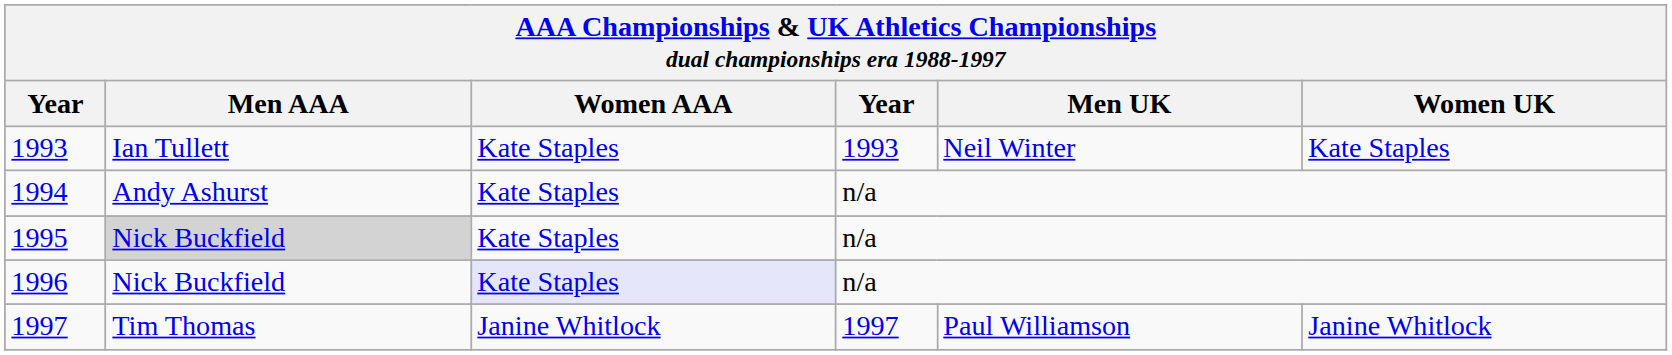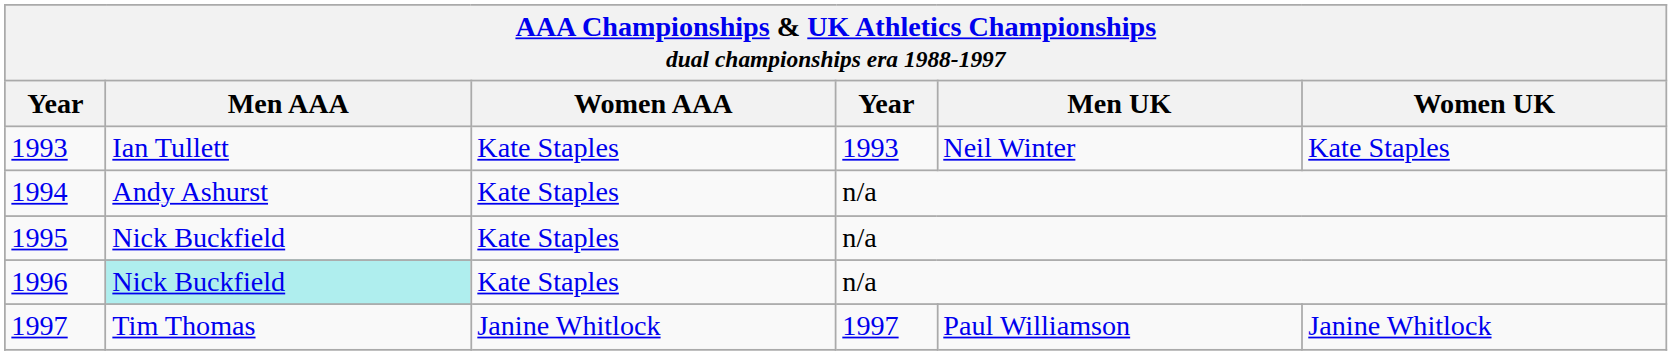(199, 237) lightgrey background -> (199, 237) no background
(199, 281) no background -> (199, 281) paleturquoise background
(548, 281) lavender background -> (548, 281) no background
